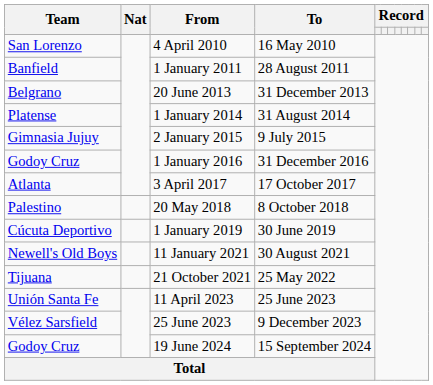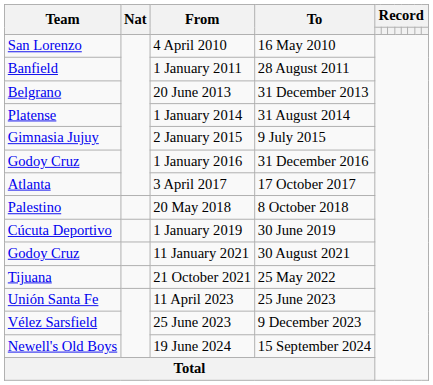(63, 253) Newell's Old Boys -> (44, 253) Godoy Cruz
(44, 346) Godoy Cruz -> (63, 346) Newell's Old Boys
